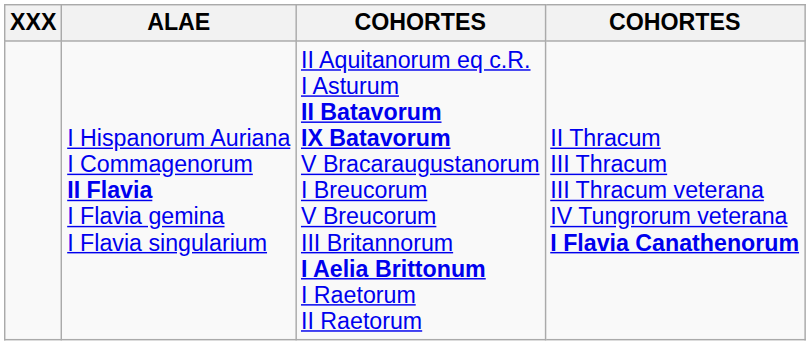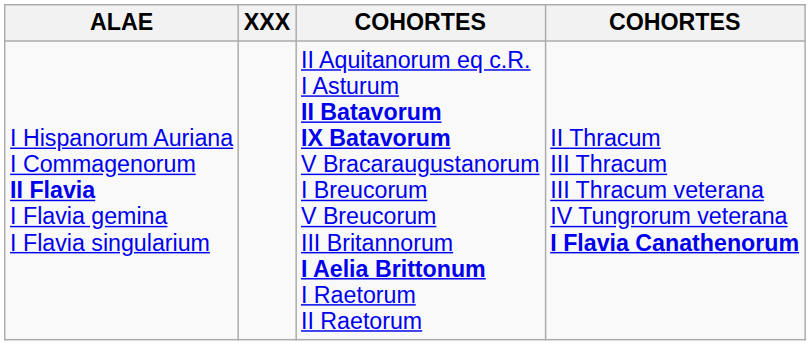columns swapped: (179, 22) <-> (33, 22)
